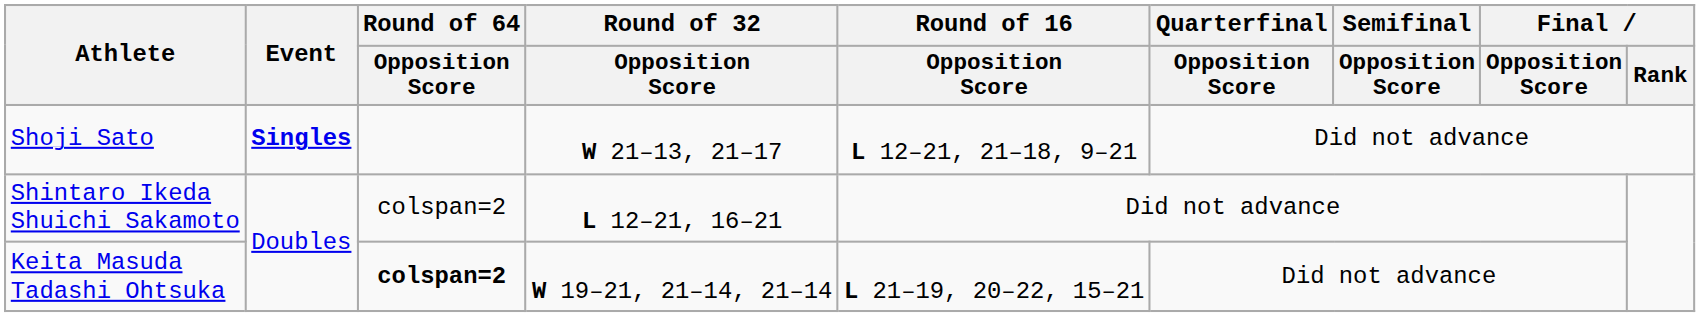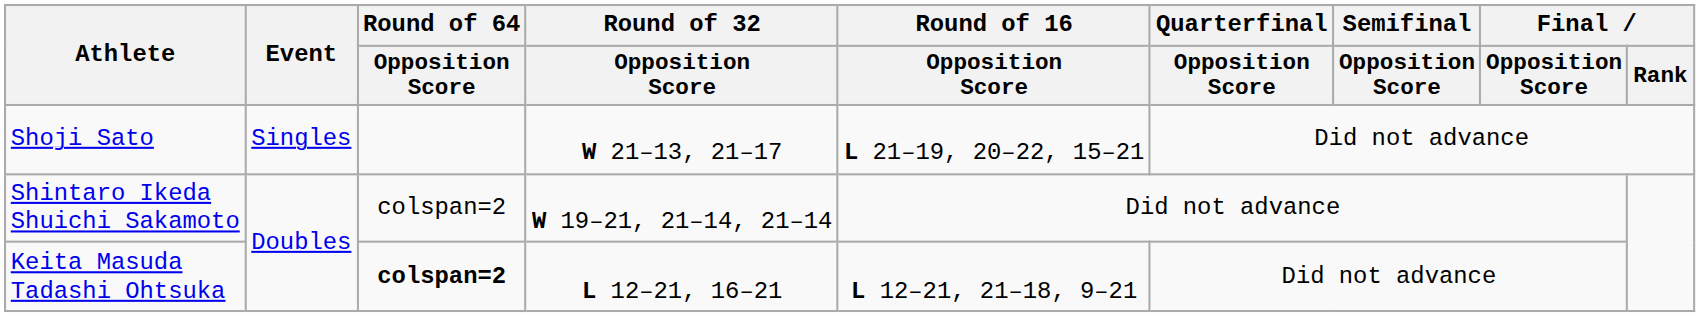(301, 139) bold -> (301, 139) normal
(994, 153) L 12–21, 21–18, 9–21 -> (994, 153) L 21–19, 20–22, 15–21
(682, 222) L 12–21, 16–21 -> (682, 222) W 19–21, 21–14, 21–14
(682, 291) W 19–21, 21–14, 21–14 -> (682, 291) L 12–21, 16–21
(994, 291) L 21–19, 20–22, 15–21 -> (994, 291) L 12–21, 21–18, 9–21
